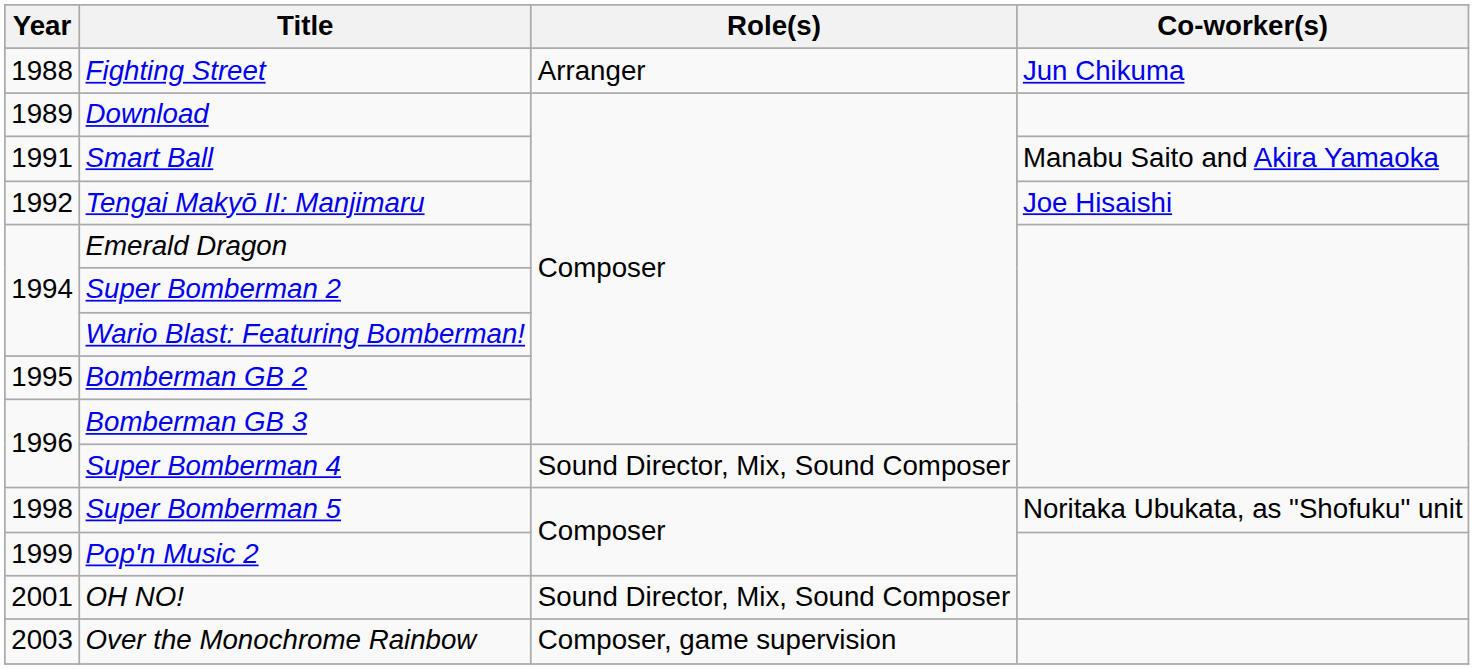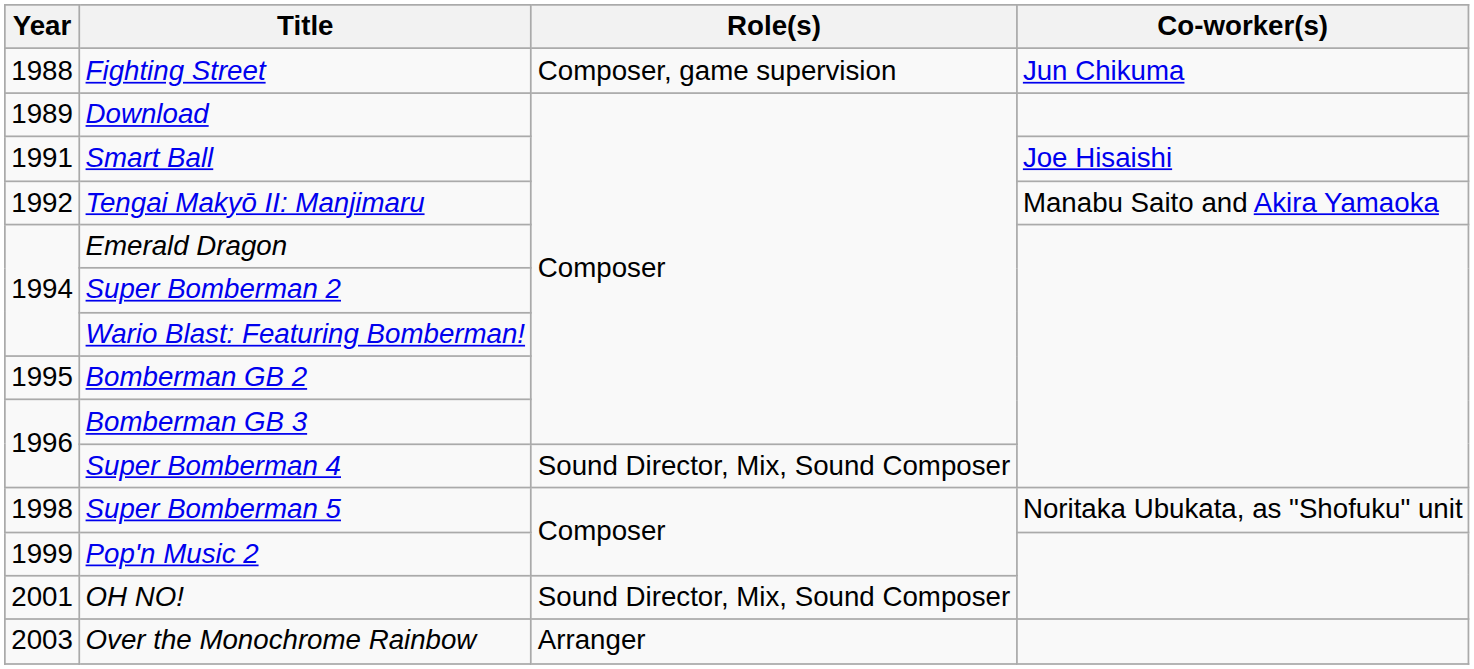(592, 70) Arranger -> (717, 70) Composer, game supervision
(1231, 158) Manabu Saito and Akira Yamaoka -> (1098, 158) Joe Hisaishi
(1098, 202) Joe Hisaishi -> (1231, 202) Manabu Saito and Akira Yamaoka
(717, 641) Composer, game supervision -> (592, 641) Arranger
